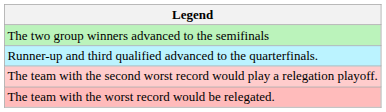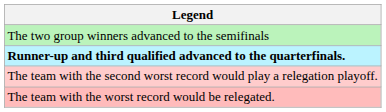(163, 55) normal -> (176, 55) bold
